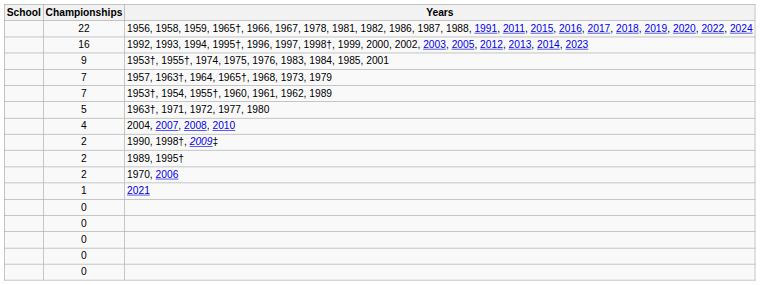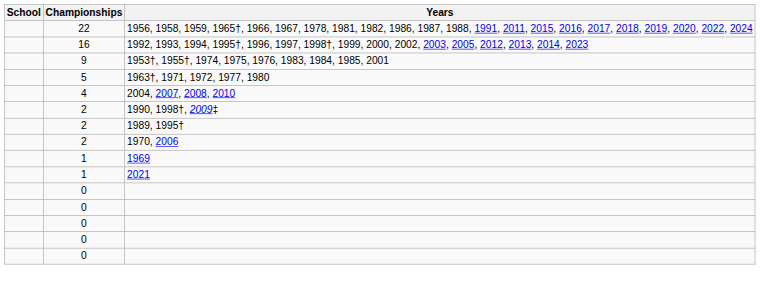- row: (84, 77)
- row: (84, 93)
+ row: (84, 158)
